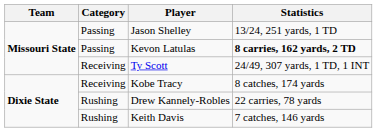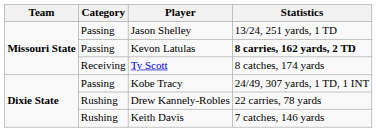(302, 65) 24/49, 307 yards, 1 TD, 1 INT -> (280, 65) 8 catches, 174 yards
(103, 83) Receiving -> (98, 83) Passing
(280, 83) 8 catches, 174 yards -> (302, 83) 24/49, 307 yards, 1 TD, 1 INT
